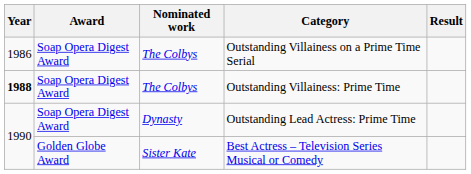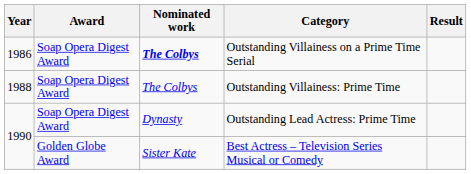(170, 53) normal -> (170, 53) bold
(19, 86) bold -> (19, 86) normal
